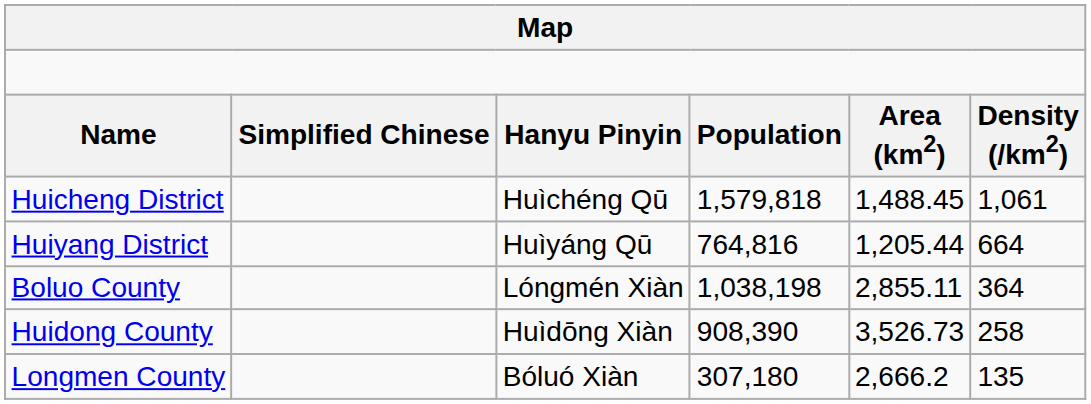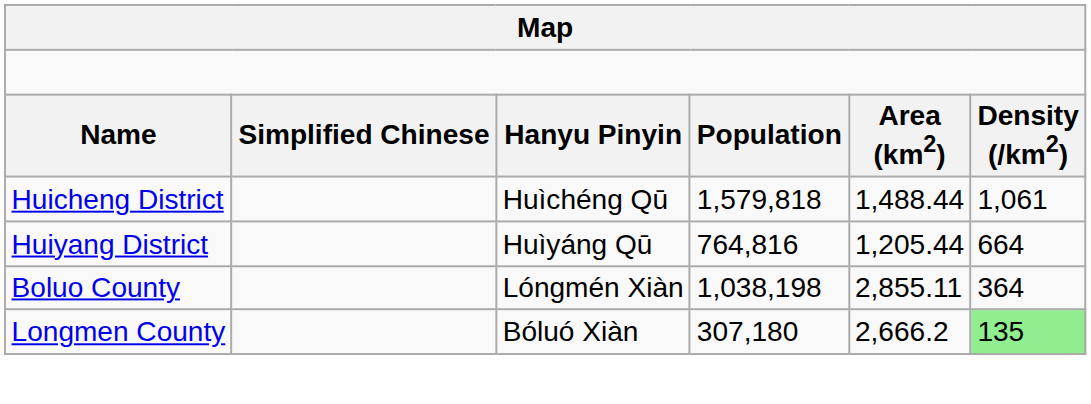(910, 199) 1,488.45 -> (910, 199) 1,488.44
- row: (112, 332)
(1001, 377) no background -> (1001, 332) lightgreen background
